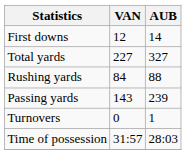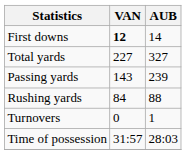(119, 36) normal -> (119, 36) bold
rows swapped: (45, 77) <-> (43, 97)
